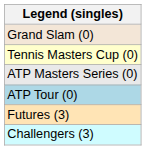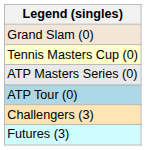(38, 114) Futures (3) -> (51, 114) Challengers (3)
(51, 134) Challengers (3) -> (38, 134) Futures (3)
